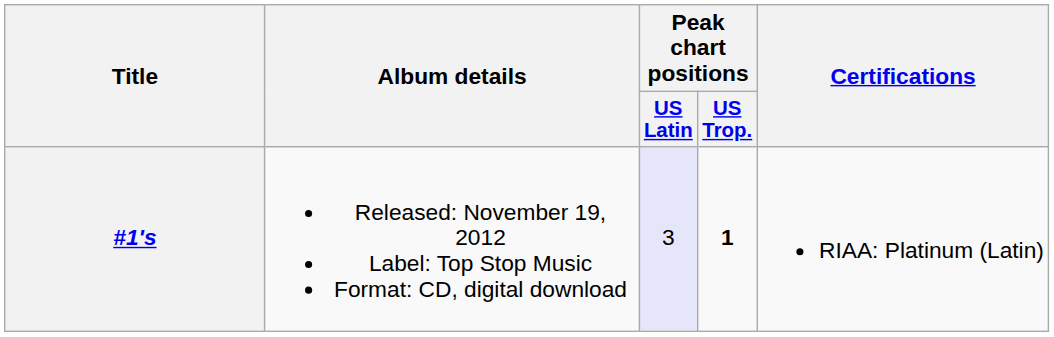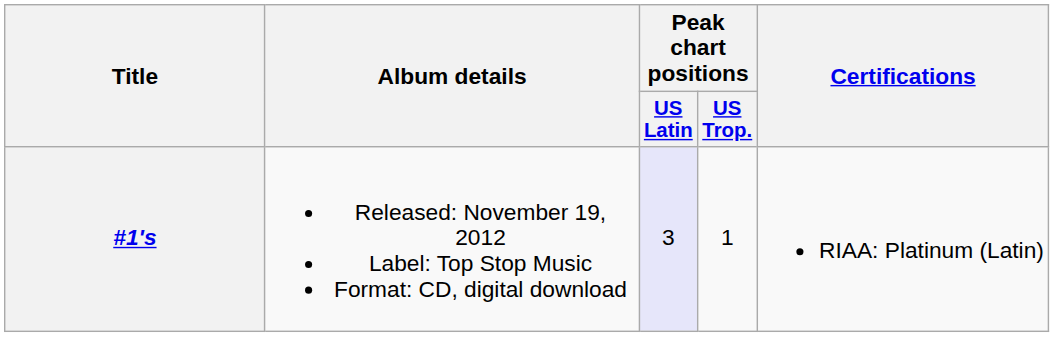(727, 238) bold -> (727, 238) normal
